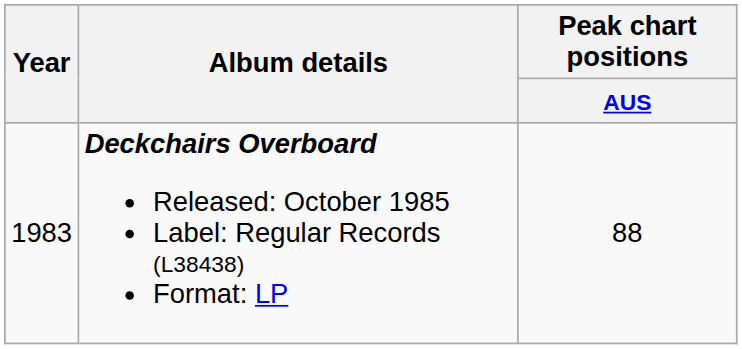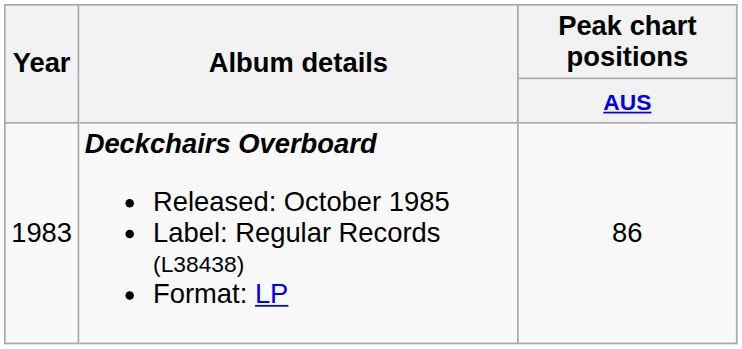(627, 232) 88 -> (627, 232) 86
